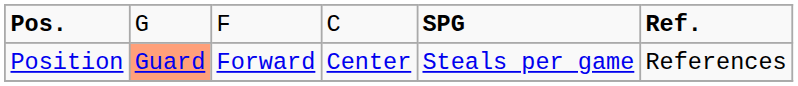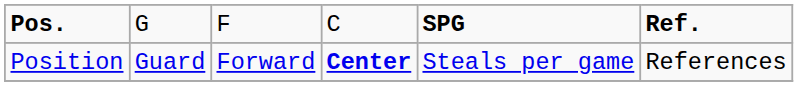(170, 62) lightsalmon background -> (170, 62) no background
(369, 62) normal -> (369, 62) bold
